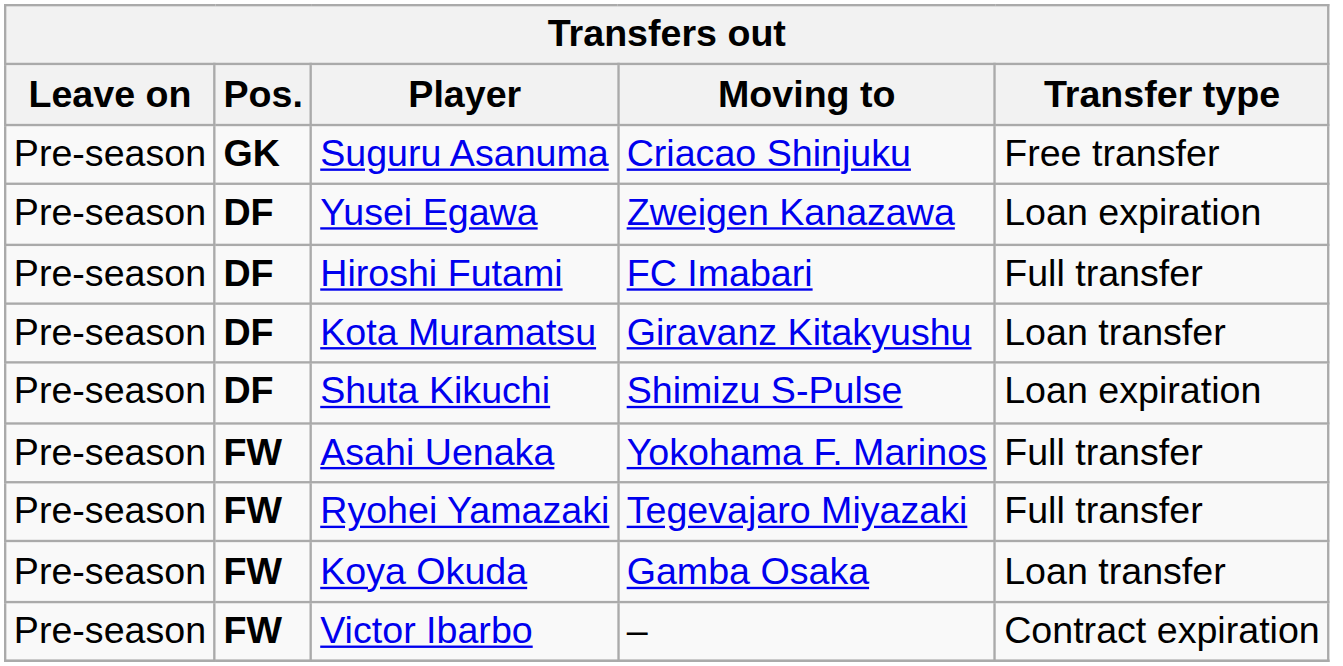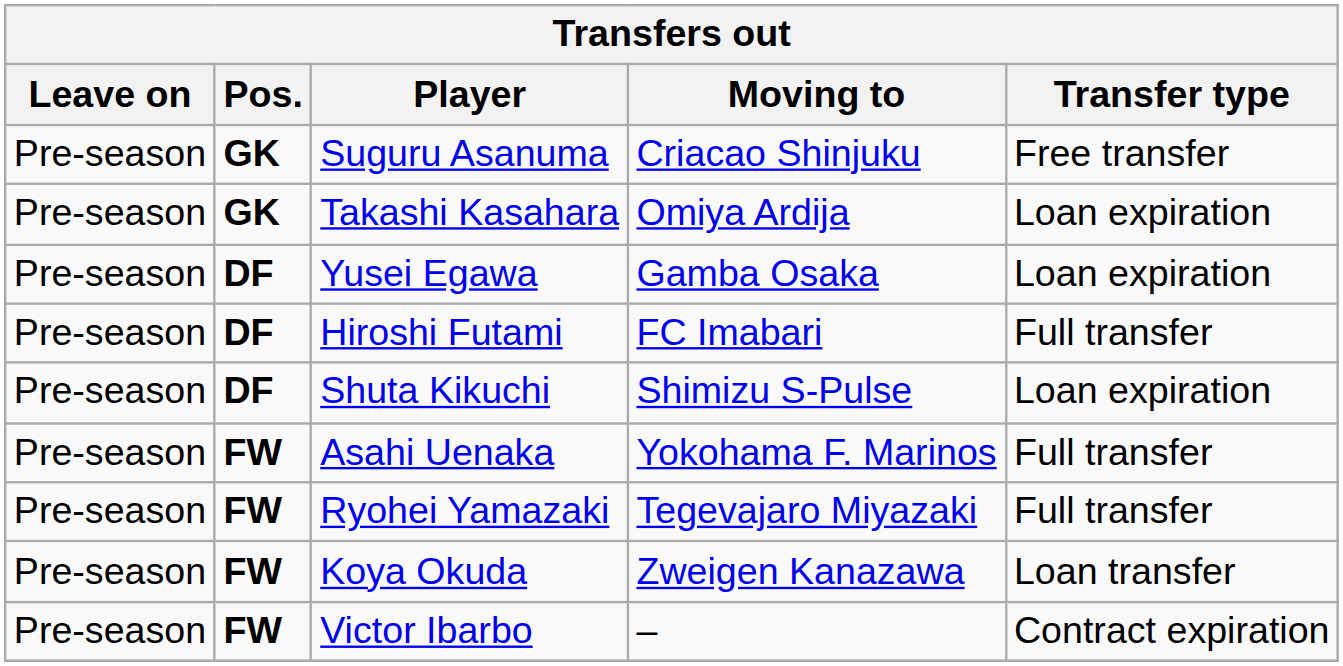+ row: (470, 213)
(791, 213) Zweigen Kanazawa -> (758, 272) Gamba Osaka
- row: (458, 332)
(748, 570) Gamba Osaka -> (801, 570) Zweigen Kanazawa
